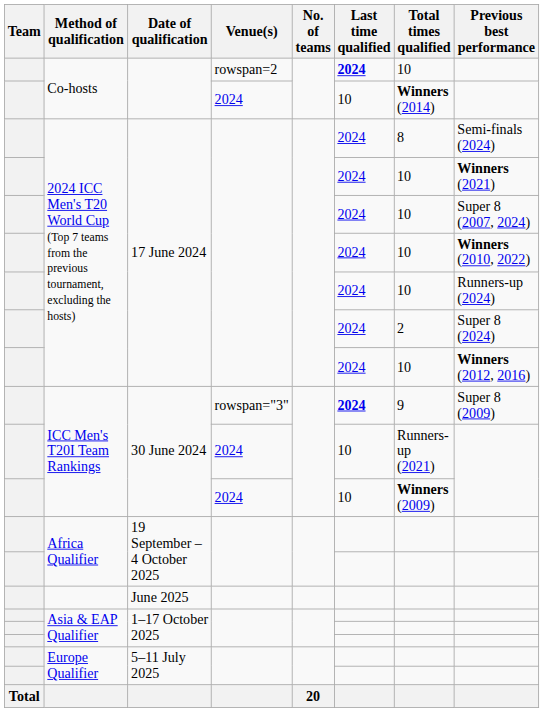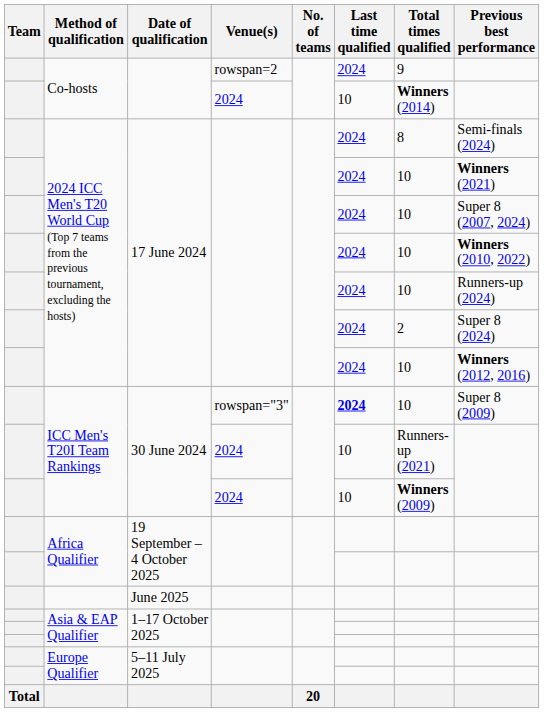(351, 69) bold -> (351, 69) normal
(404, 69) 10 -> (401, 69) 9
(401, 405) 9 -> (404, 405) 10
